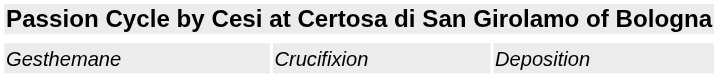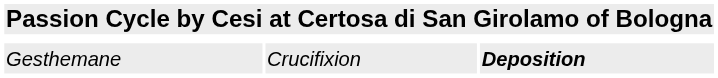(543, 59) normal -> (534, 58) bold
